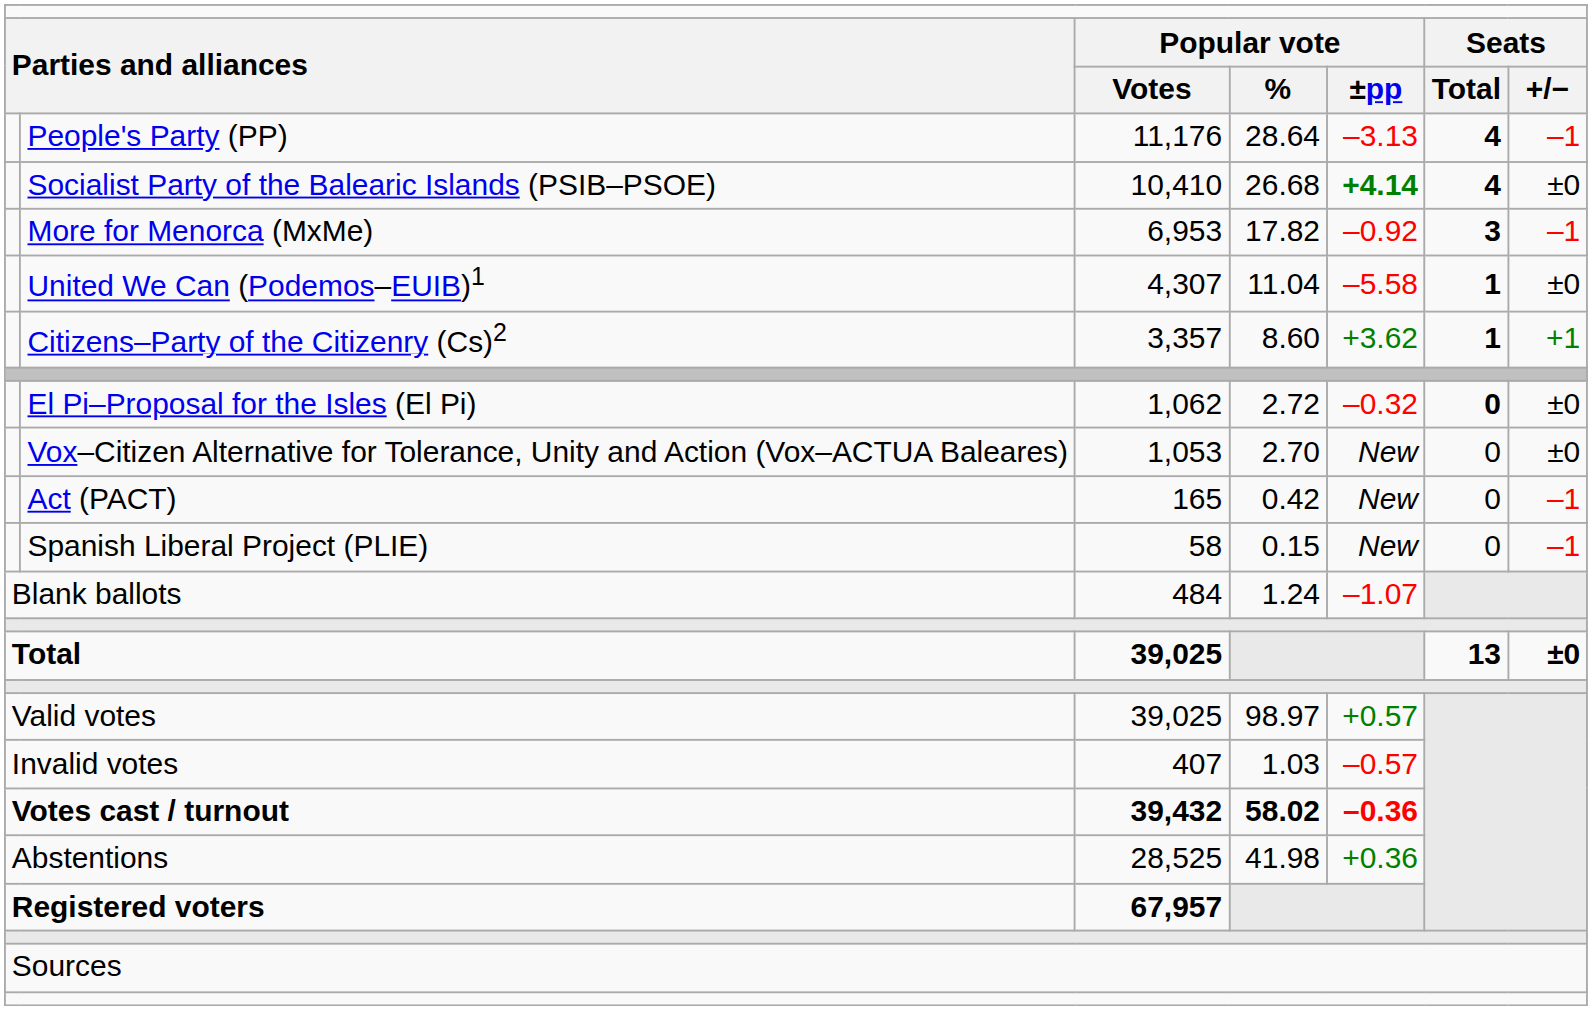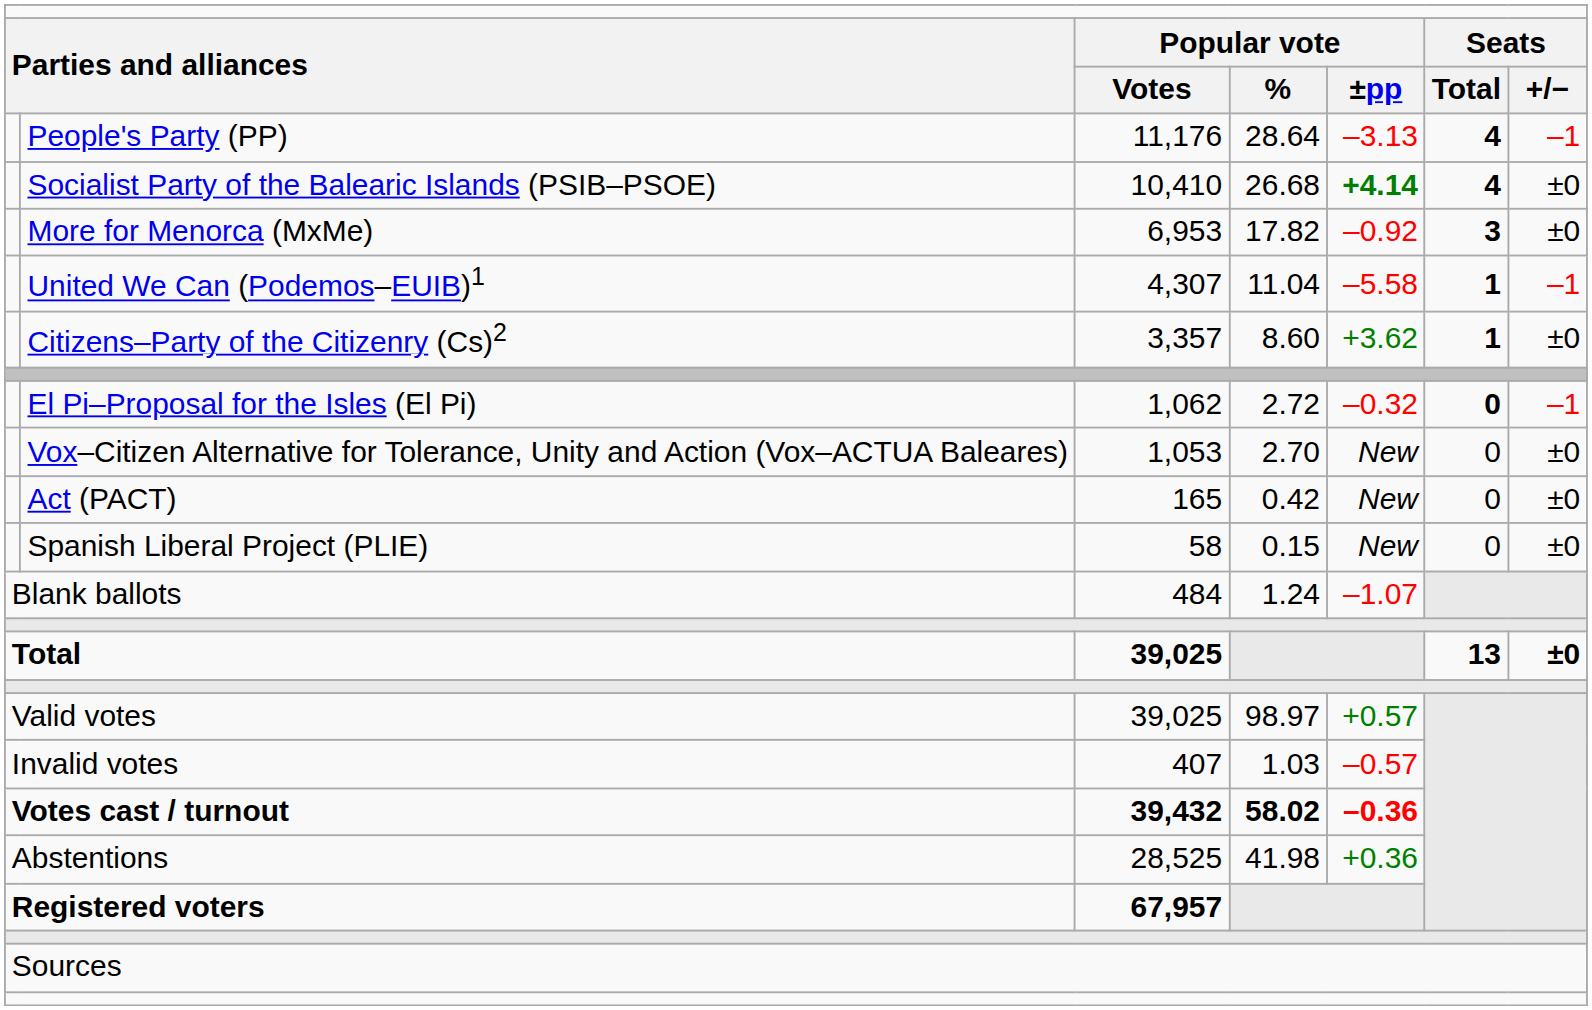(1564, 231) –1 -> (1564, 231) ±0
(1564, 283) ±0 -> (1564, 283) –1
(1563, 338) +1 -> (1564, 338) ±0
(1564, 404) ±0 -> (1564, 404) –1
(1564, 499) –1 -> (1564, 499) ±0
(1564, 546) –1 -> (1564, 546) ±0
